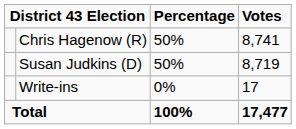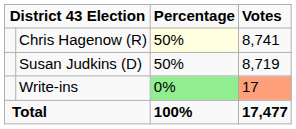(169, 40) no background -> (169, 40) lightyellow background
(165, 87) no background -> (165, 87) lightgreen background
(250, 87) no background -> (250, 87) lightsalmon background
